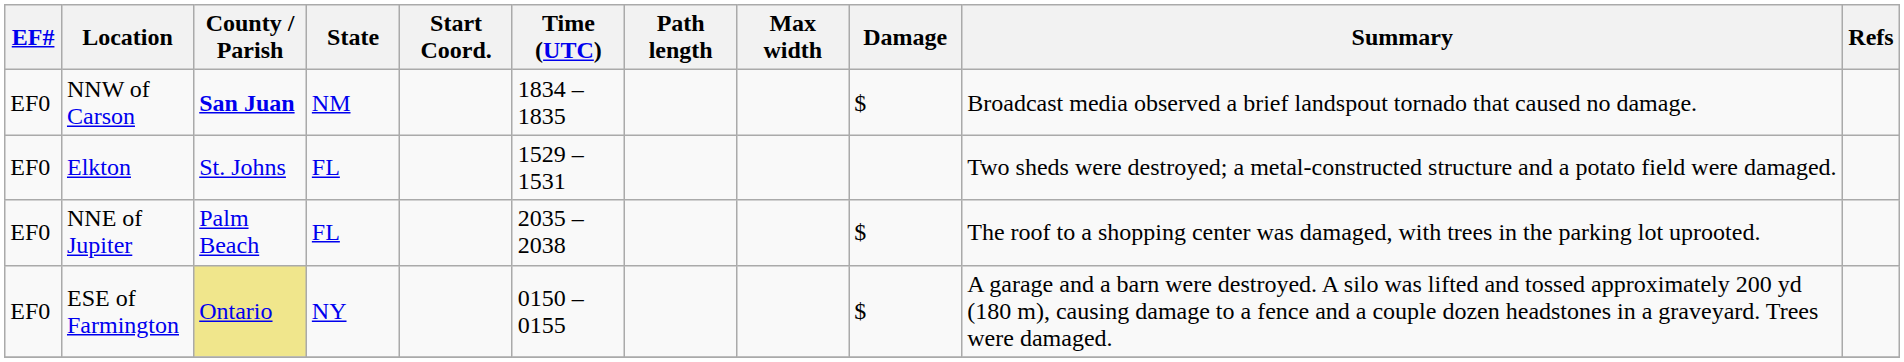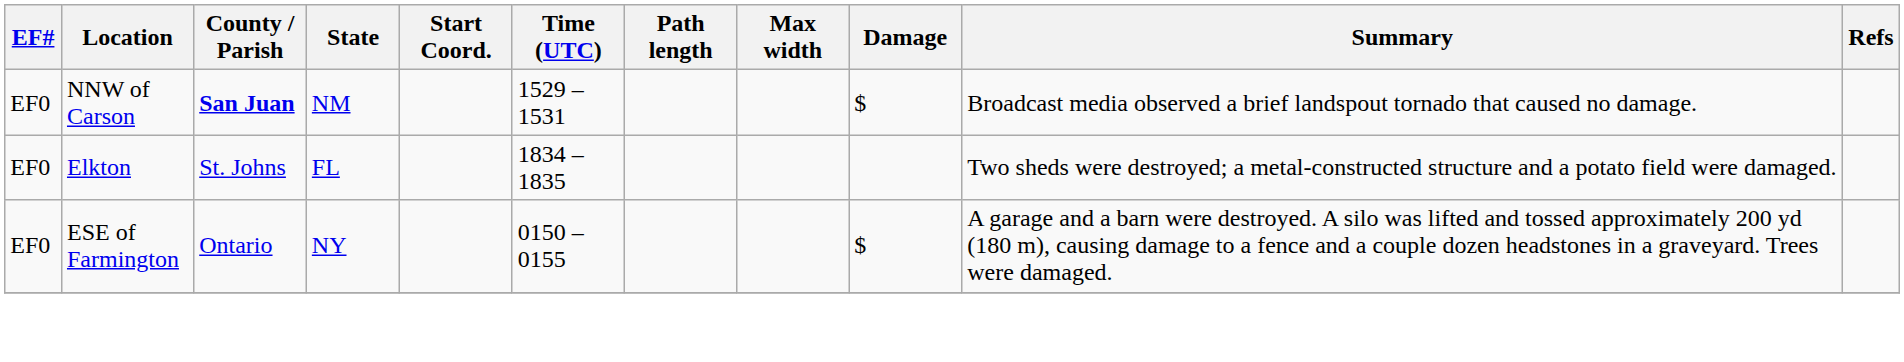(551, 102) 1834 – 1835 -> (551, 102) 1529 – 1531
(551, 167) 1529 – 1531 -> (551, 167) 1834 – 1835
- row: (105, 232)
(236, 310) khaki background -> (236, 245) no background
